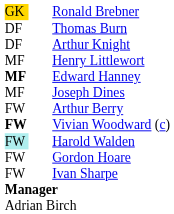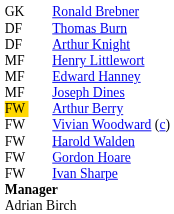(15, 12) gold background -> (15, 12) no background
(15, 76) bold -> (15, 76) normal
(15, 108) no background -> (15, 108) gold background
(16, 125) bold -> (15, 125) normal
(15, 141) paleturquoise background -> (15, 141) no background
